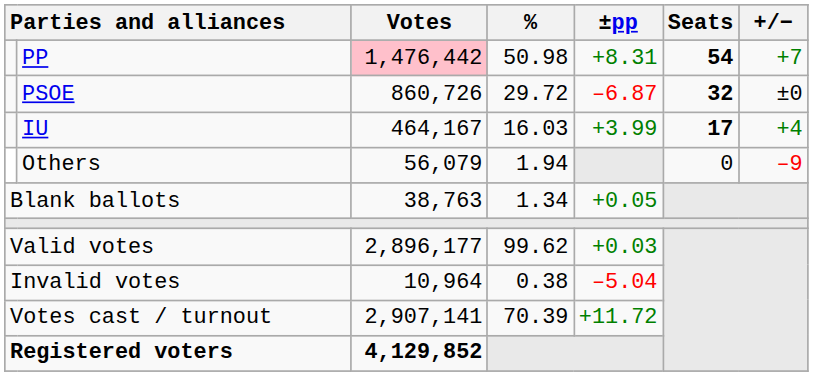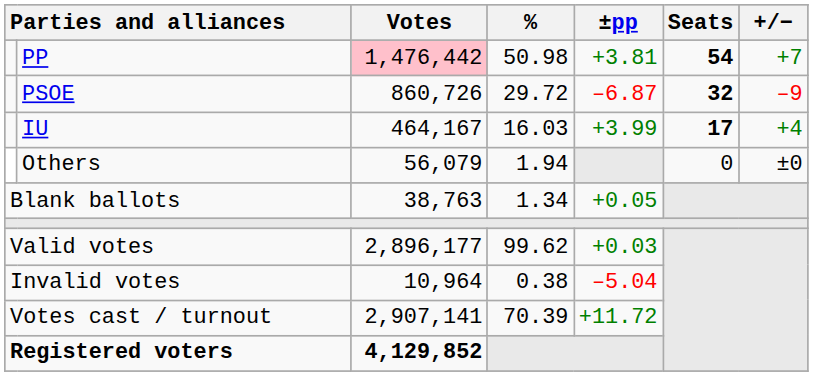(625, 58) +8.31 -> (625, 58) +3.81
(789, 94) ±0 -> (789, 94) –9
(789, 165) –9 -> (789, 165) ±0
